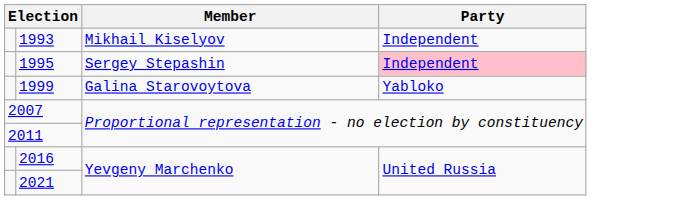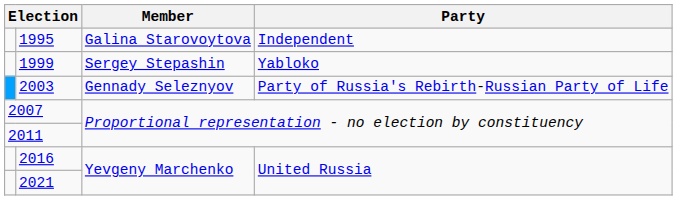- row: (36, 40)
(155, 64) Sergey Stepashin -> (168, 40) Galina Starovoytova
(431, 64) pink background -> (306, 40) no background
(168, 88) Galina Starovoytova -> (155, 64) Sergey Stepashin
+ row: (36, 88)
